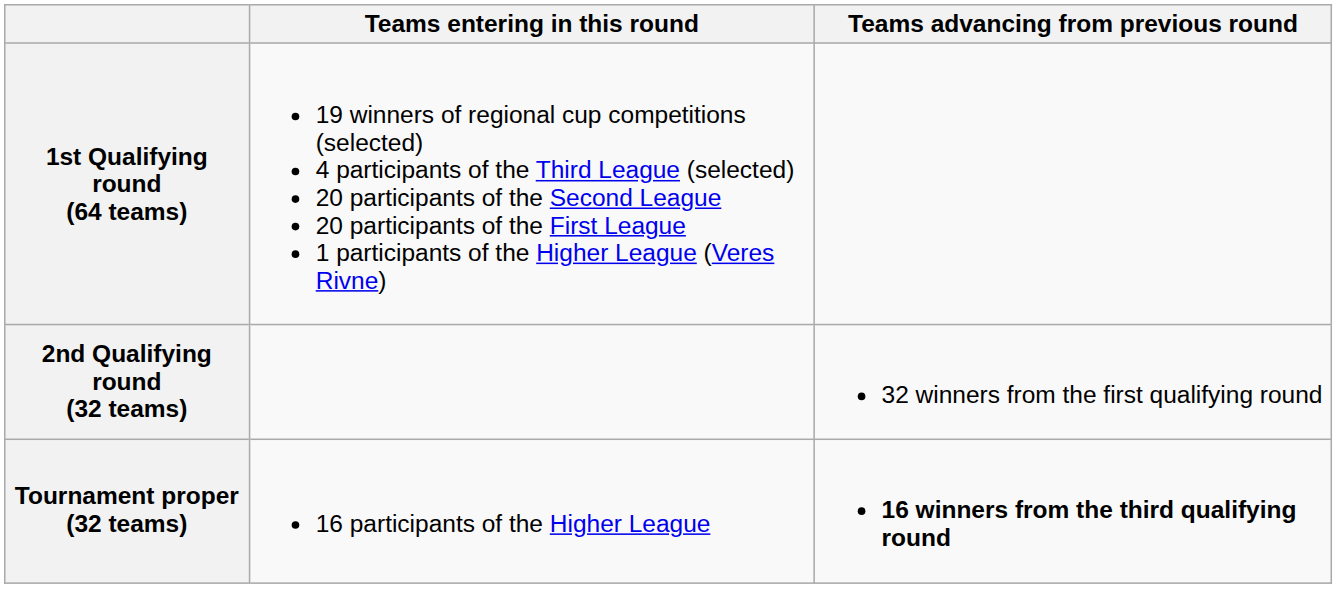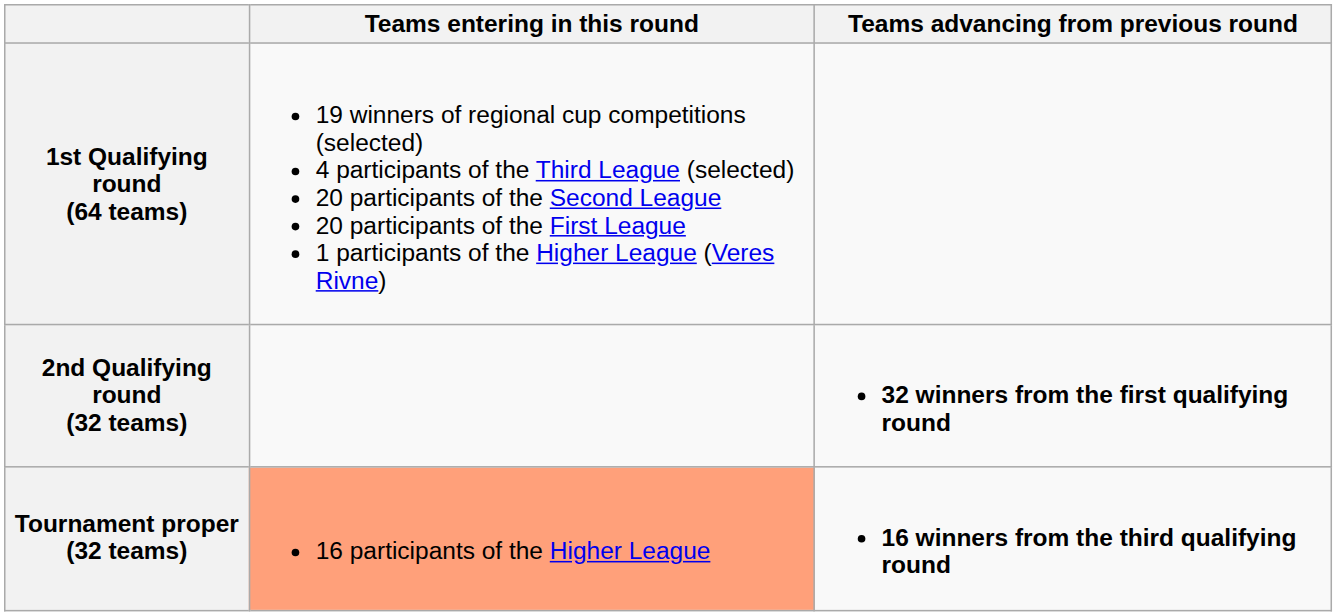(1073, 396) normal -> (1073, 409) bold
(532, 525) no background -> (532, 552) lightsalmon background
